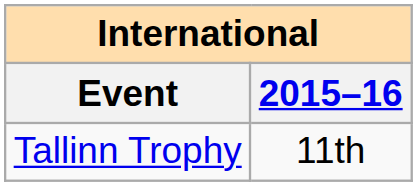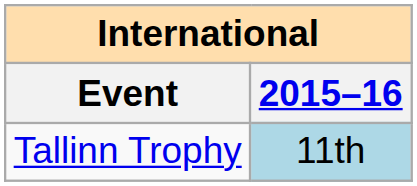(331, 151) no background -> (331, 151) lightblue background
